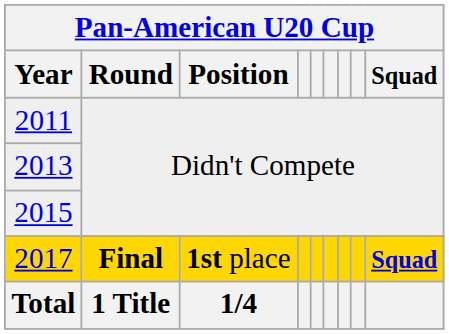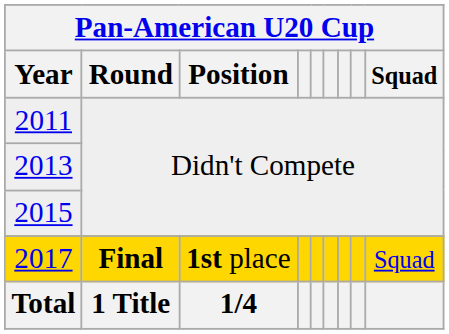(404, 258) bold -> (404, 260) normal
